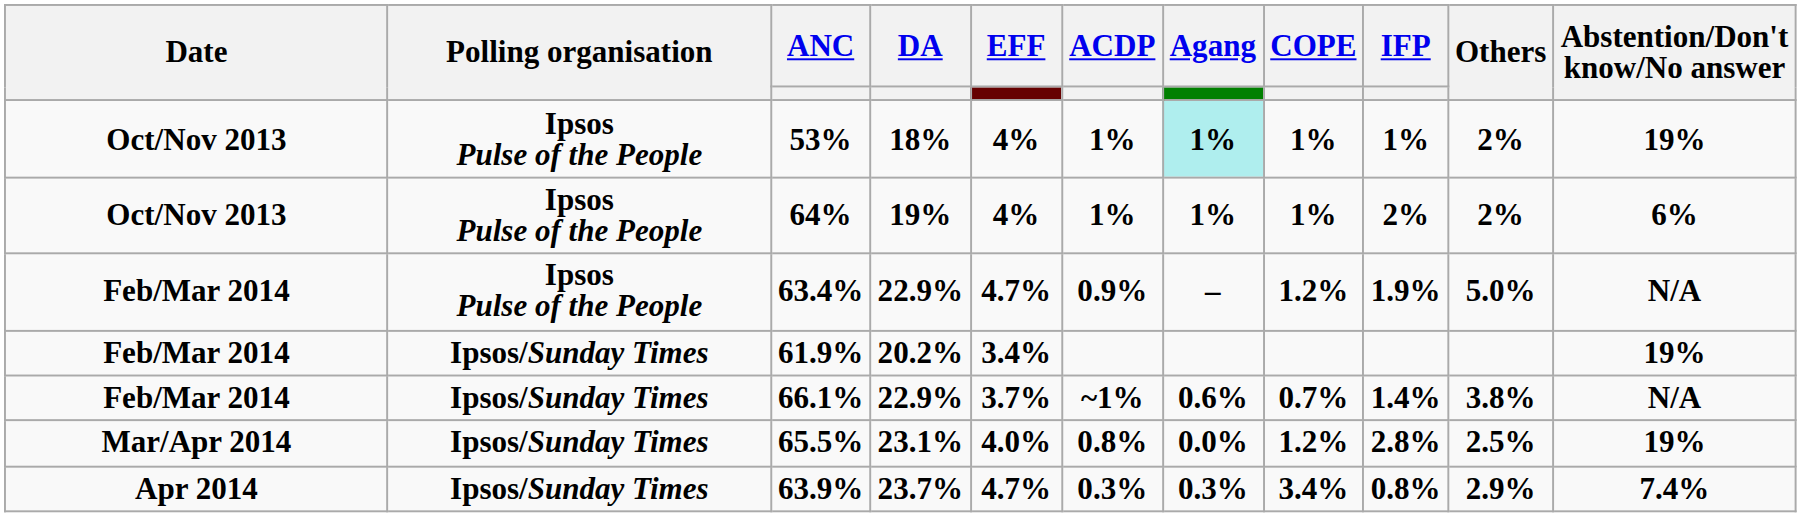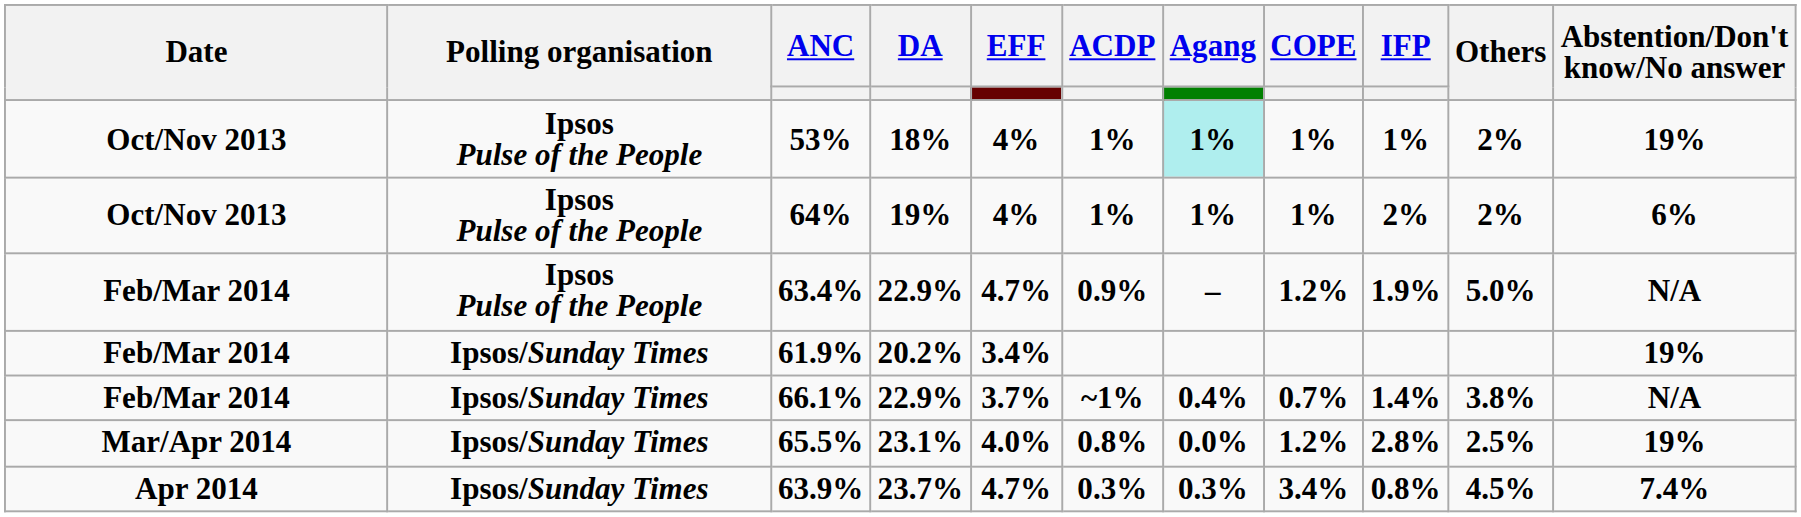(1213, 397) 0.6% -> (1213, 397) 0.4%
(1501, 488) 2.9% -> (1501, 488) 4.5%
